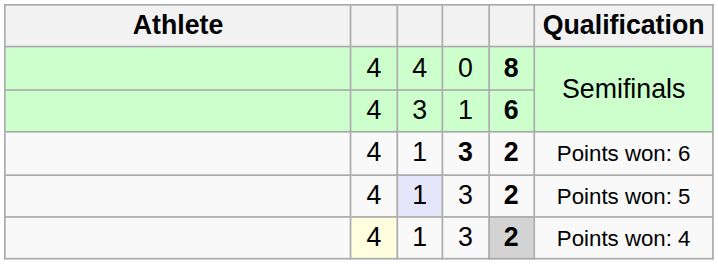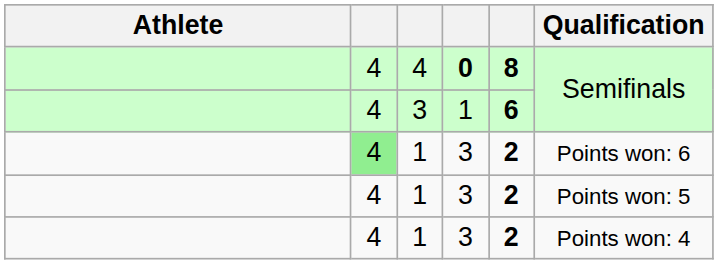(465, 68) normal -> (465, 68) bold
(374, 152) no background -> (374, 152) lightgreen background
(465, 152) bold -> (465, 152) normal
(420, 195) lavender background -> (420, 195) no background
(374, 237) lightyellow background -> (374, 237) no background
(511, 237) lightgrey background -> (511, 237) no background
